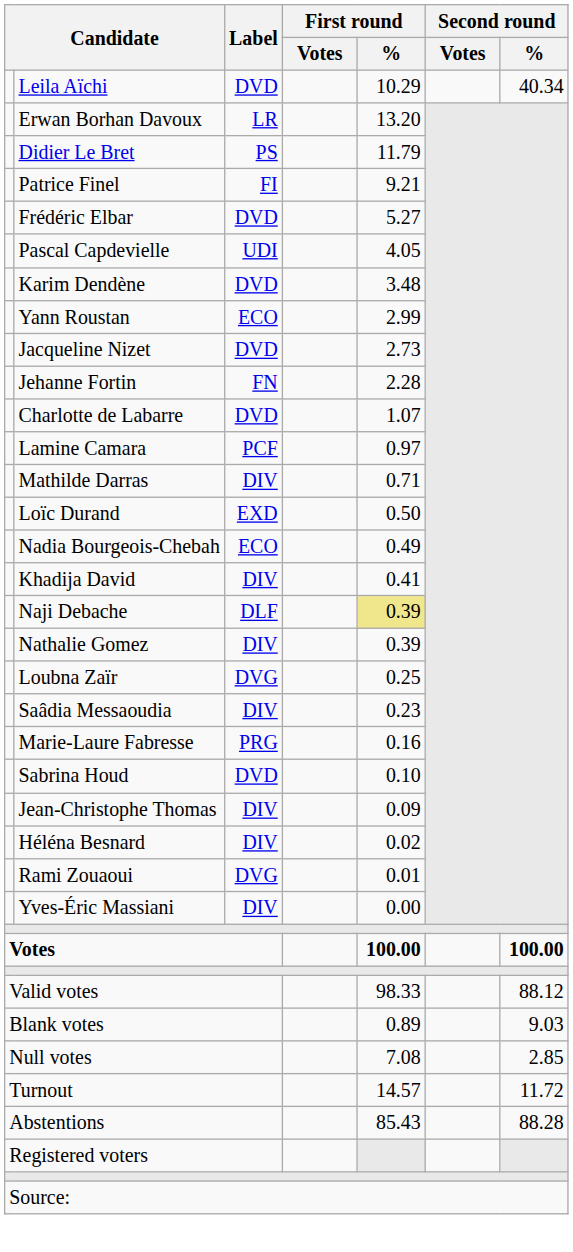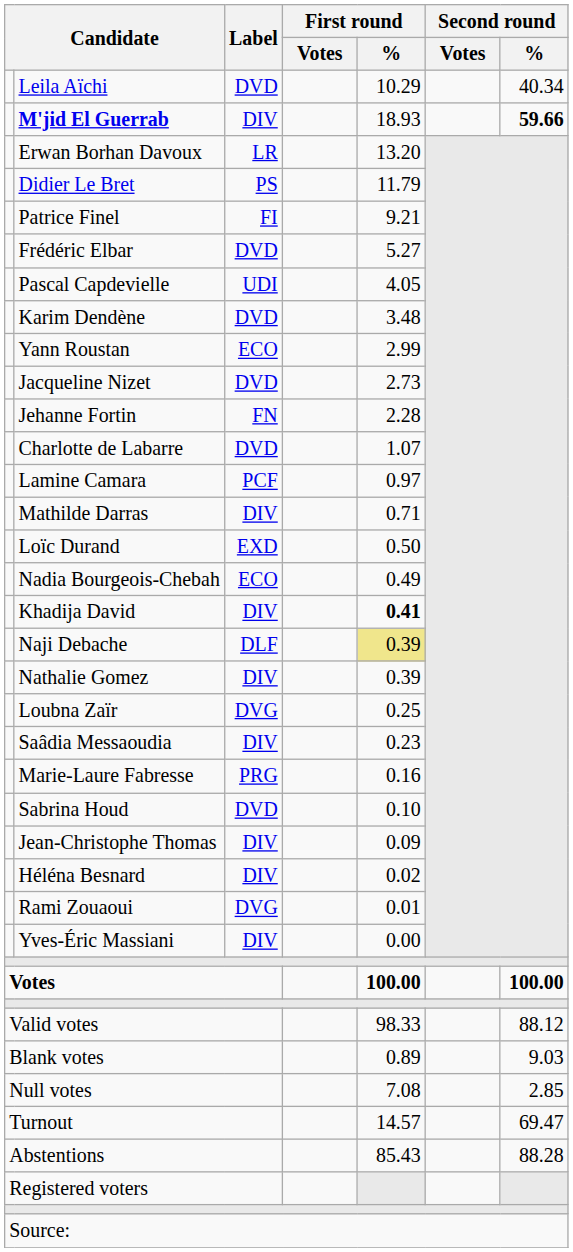+ row: (94, 119)
(403, 579) normal -> (403, 612) bold
(542, 1090) 11.72 -> (541, 1123) 69.47
